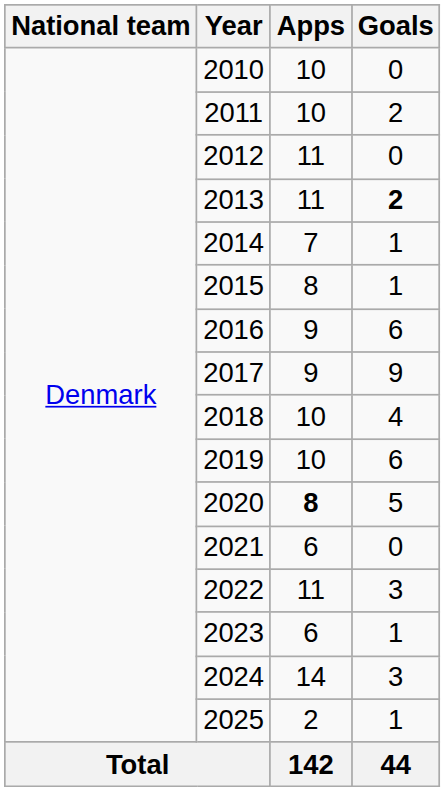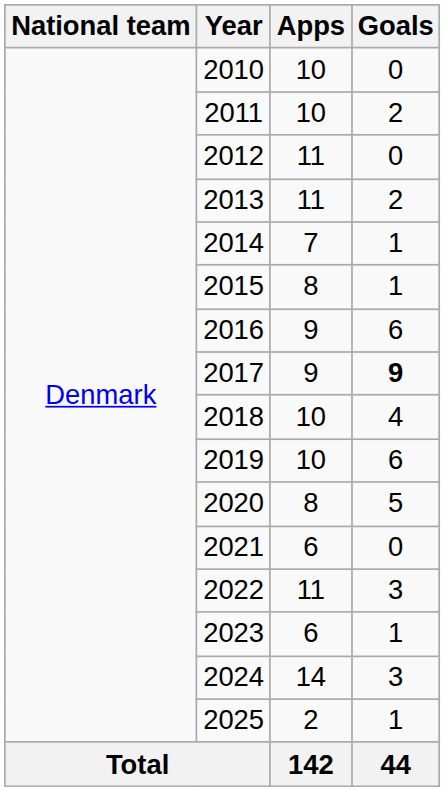(396, 199) bold -> (396, 199) normal
(396, 373) normal -> (396, 373) bold
(311, 503) bold -> (311, 503) normal
